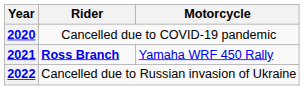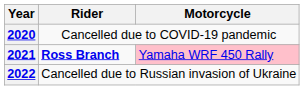(206, 54) no background -> (206, 54) pink background
